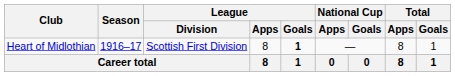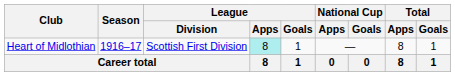(265, 46) no background -> (265, 46) paleturquoise background
(298, 46) bold -> (298, 46) normal
